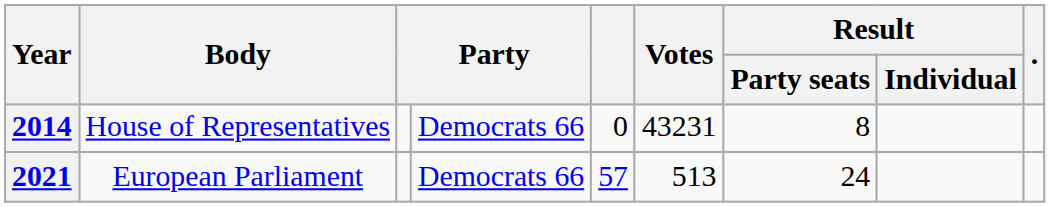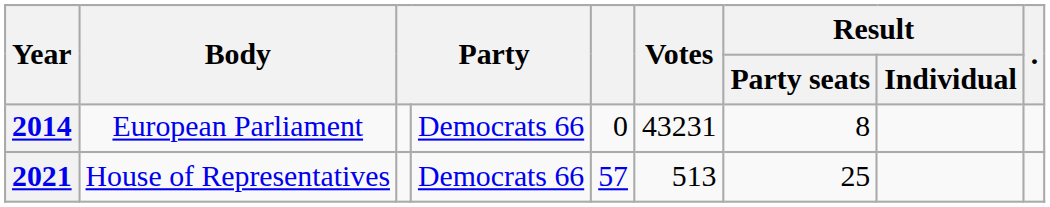(238, 127) House of Representatives -> (238, 127) European Parliament
(238, 176) European Parliament -> (238, 176) House of Representatives
(855, 176) 24 -> (855, 176) 25
